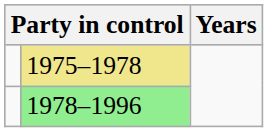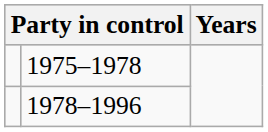(84, 65) khaki background -> (84, 65) no background
(84, 106) lightgreen background -> (84, 106) no background
